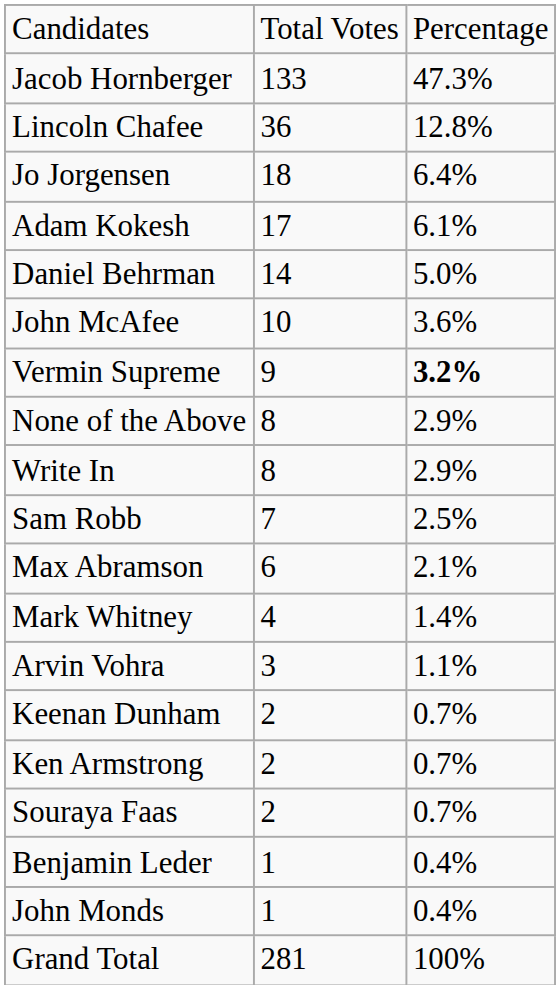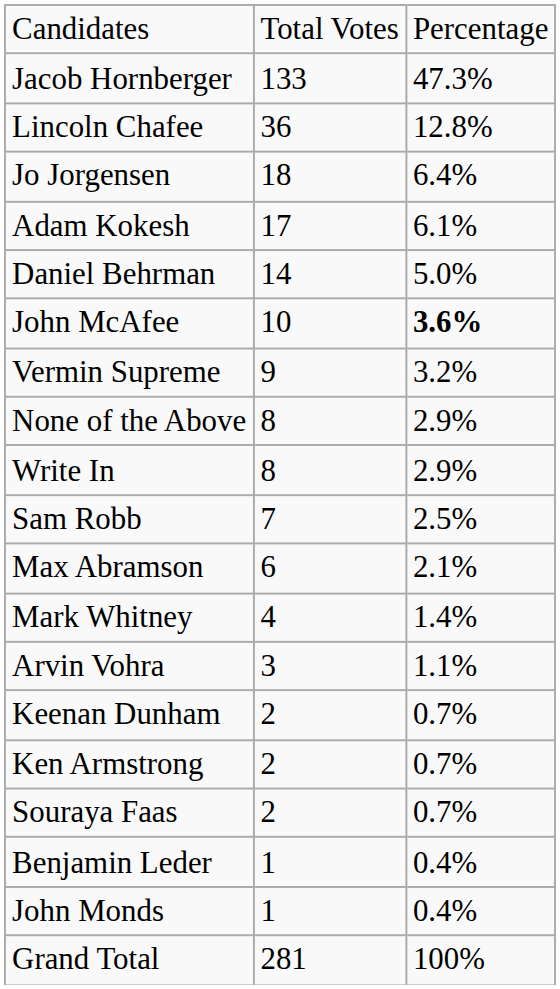(445, 322) normal -> (448, 322) bold
(448, 371) bold -> (445, 371) normal
